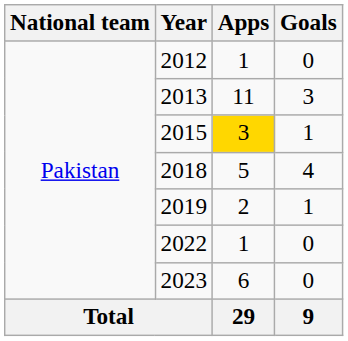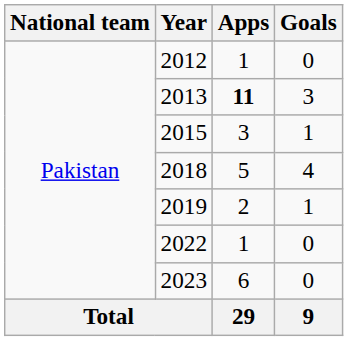(243, 96) normal -> (243, 96) bold
(243, 133) gold background -> (243, 133) no background
